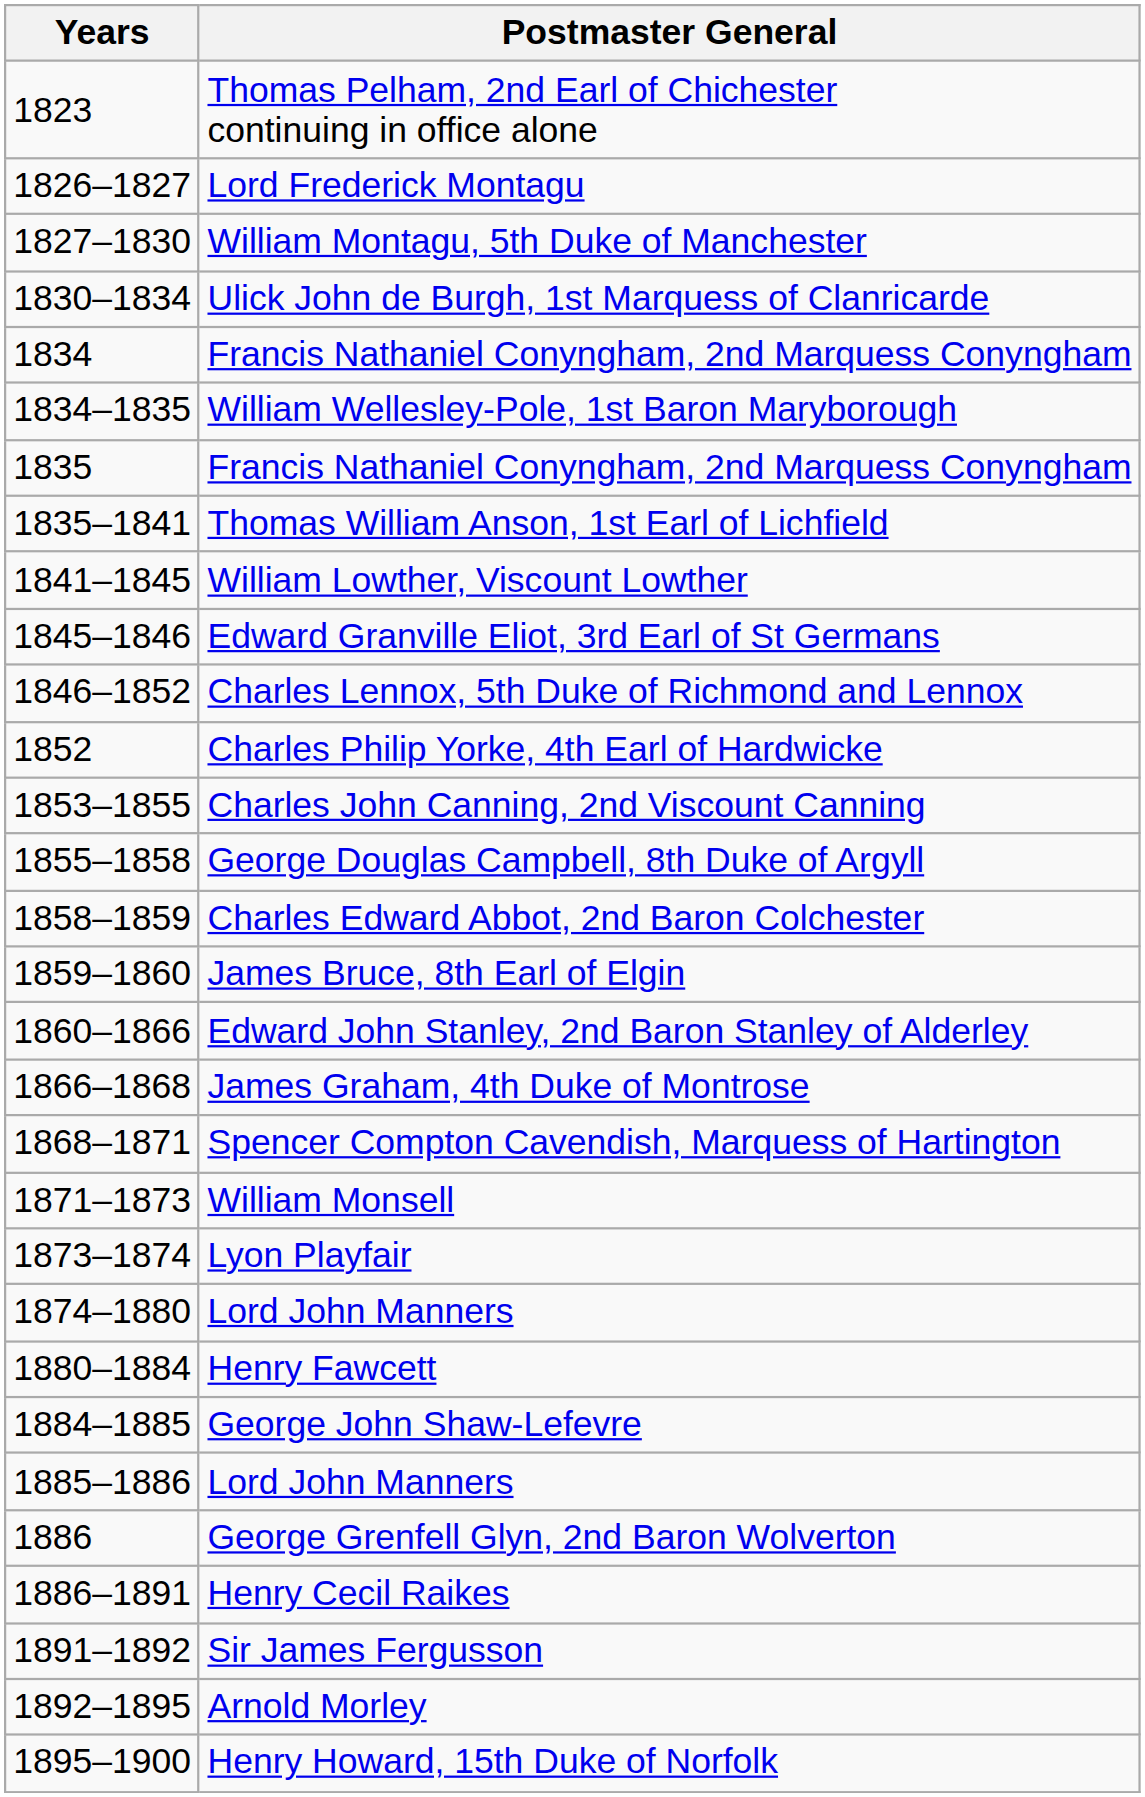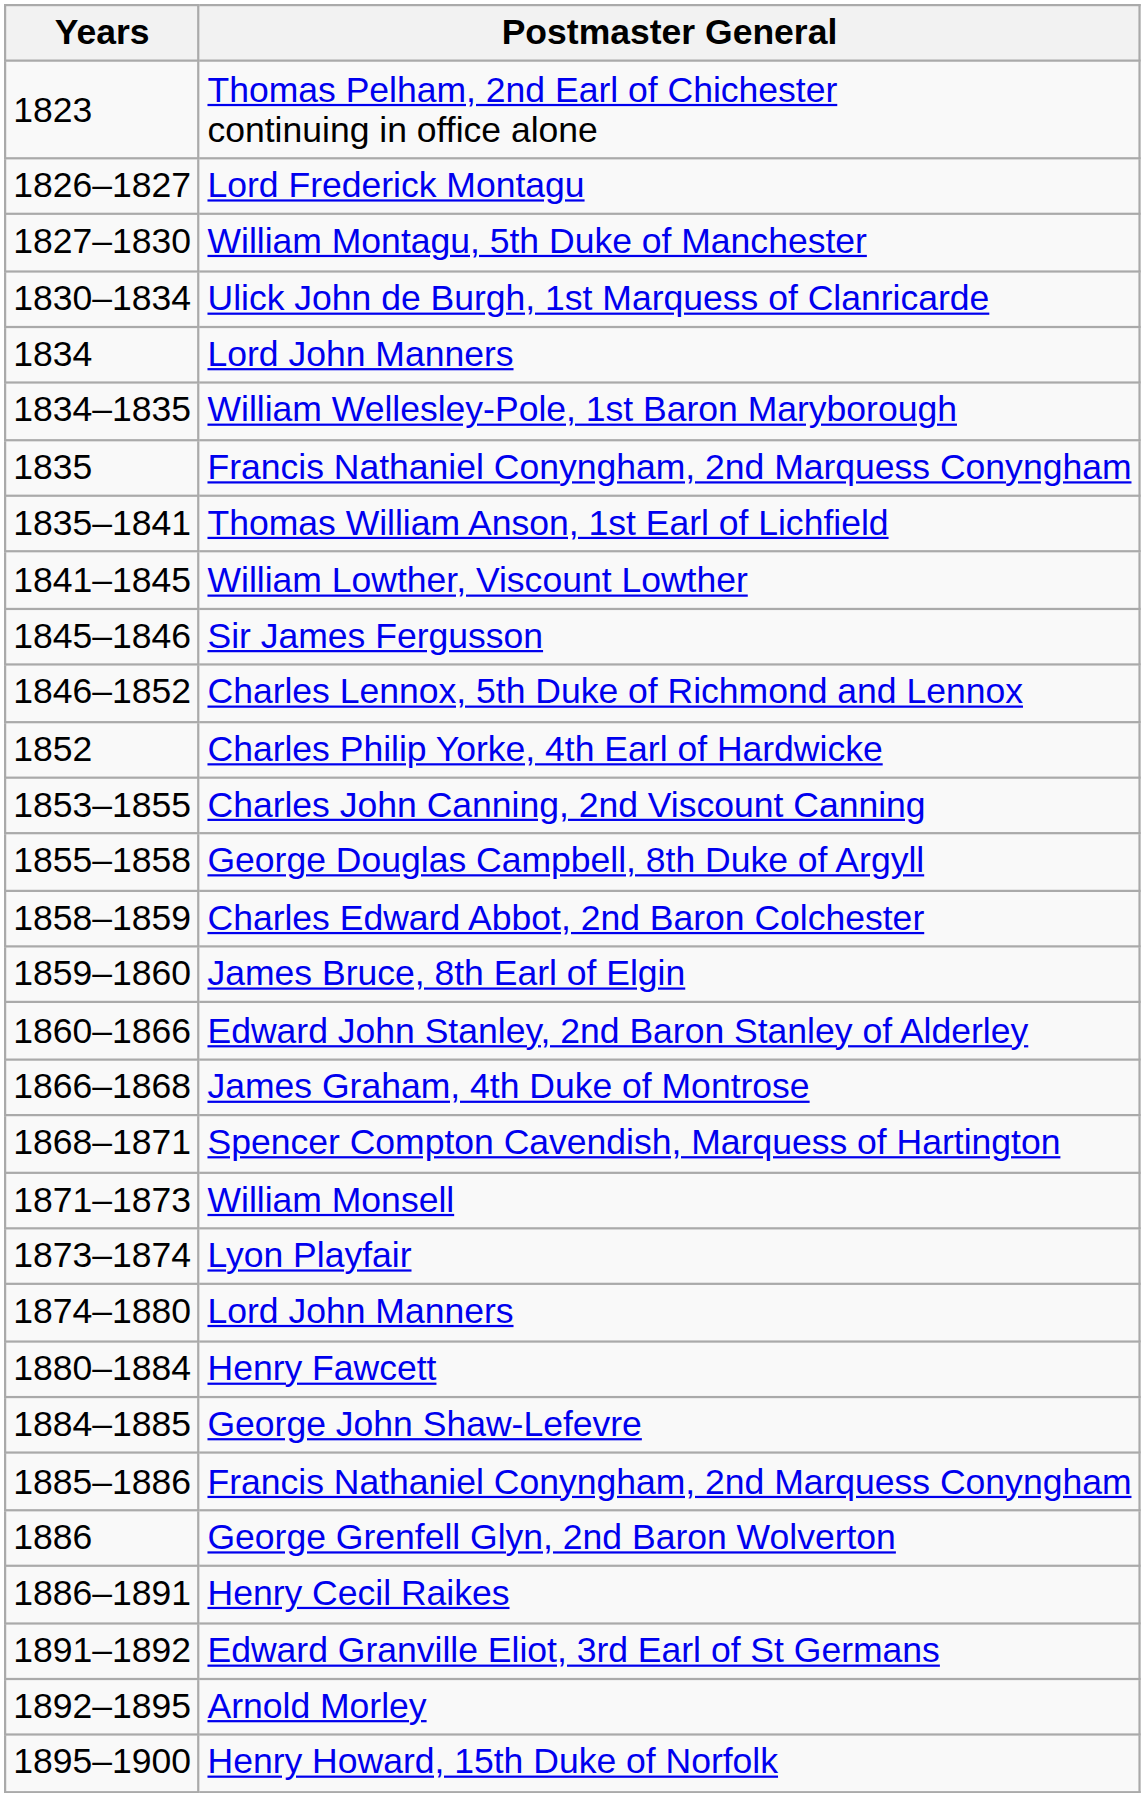(669, 354) Francis Nathaniel Conyngham, 2nd Marquess Conyngham -> (361, 354) Lord John Manners
(574, 635) Edward Granville Eliot, 3rd Earl of St Germans -> (375, 635) Sir James Fergusson
(361, 1480) Lord John Manners -> (669, 1480) Francis Nathaniel Conyngham, 2nd Marquess Conyngham
(375, 1649) Sir James Fergusson -> (574, 1649) Edward Granville Eliot, 3rd Earl of St Germans
